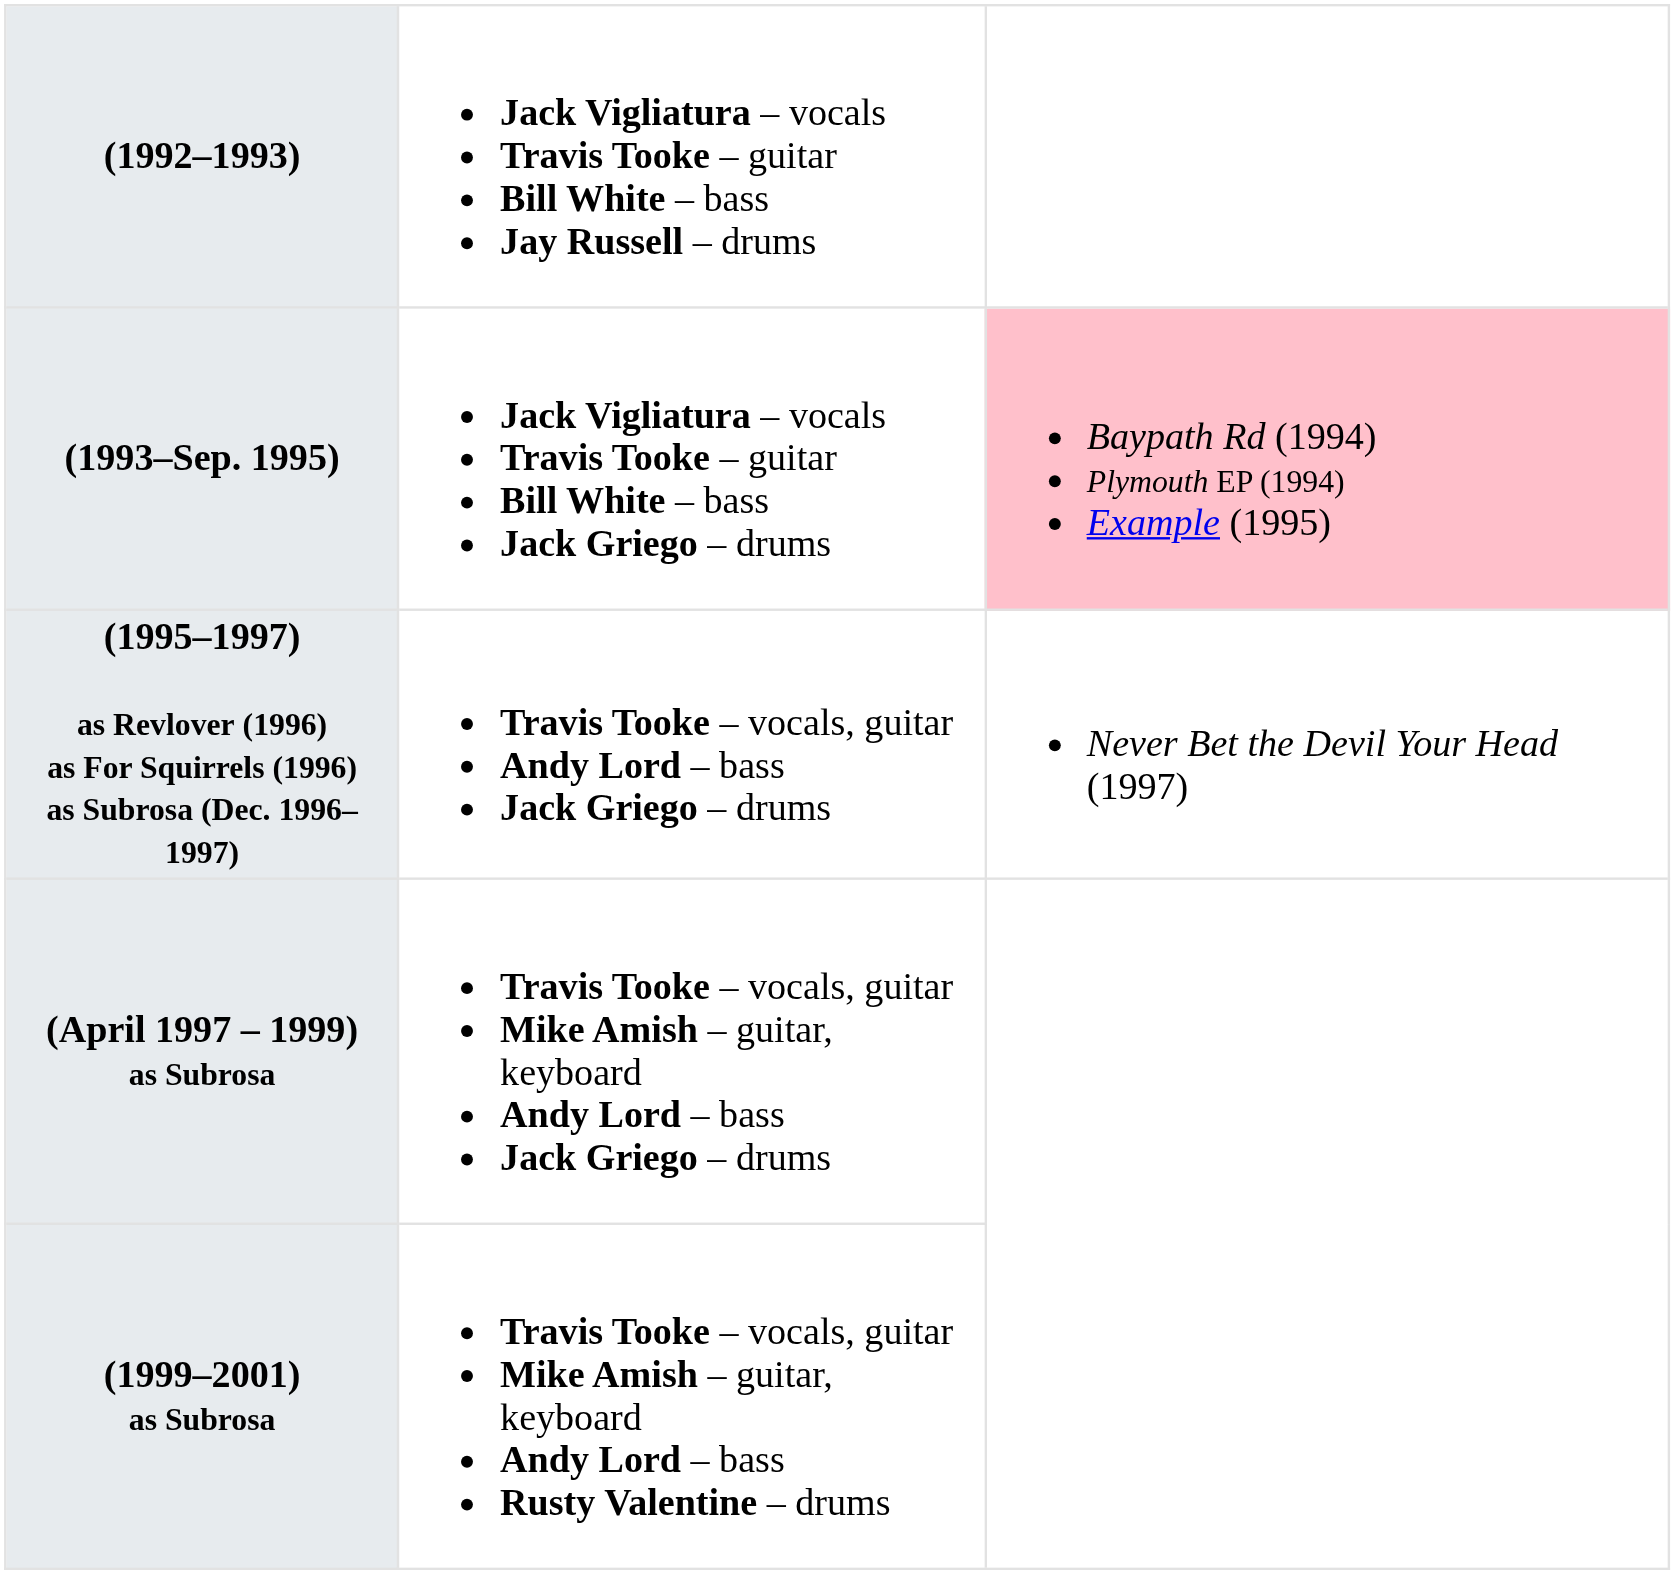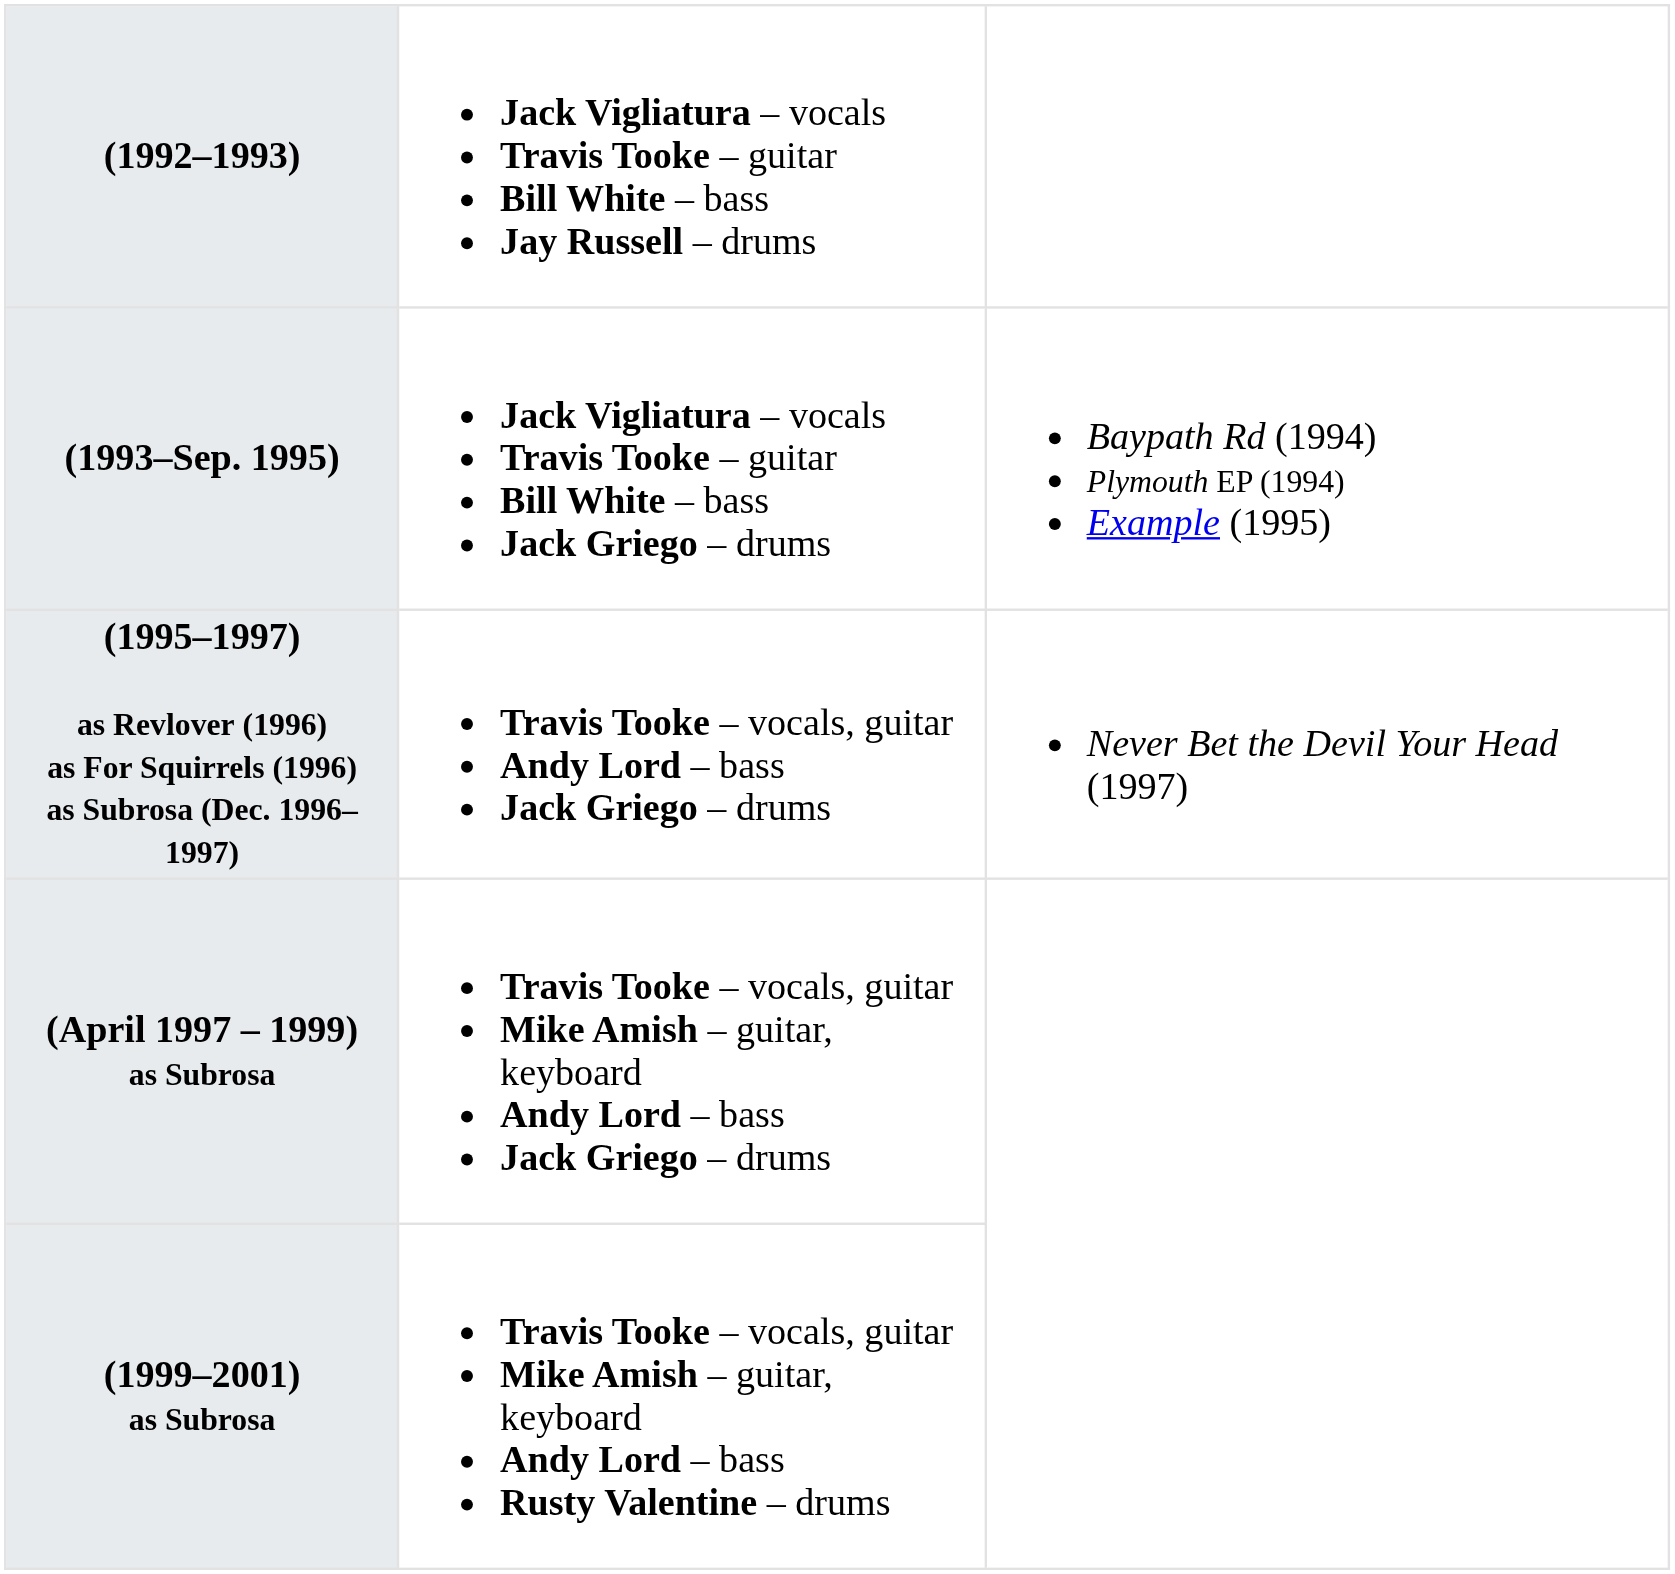(1327, 480) pink background -> (1327, 480) no background
